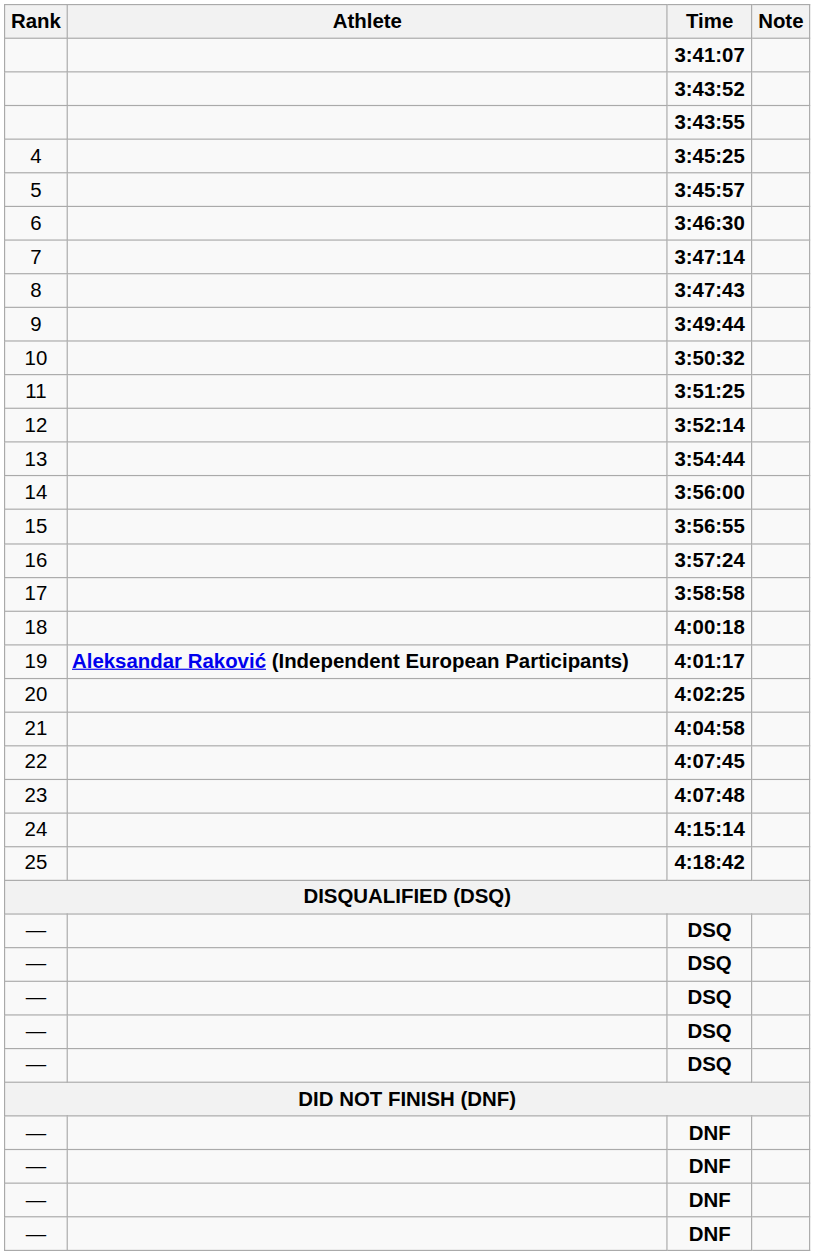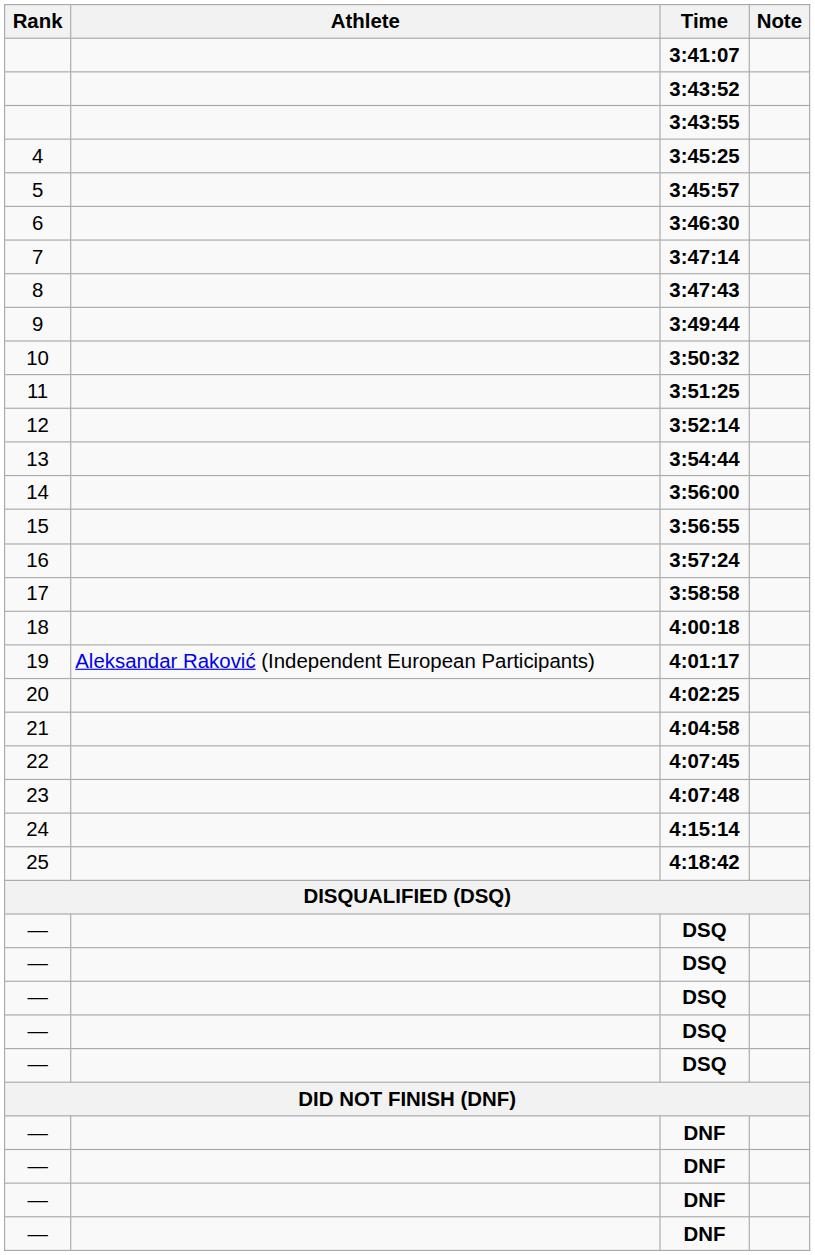(350, 660) bold -> (335, 660) normal
